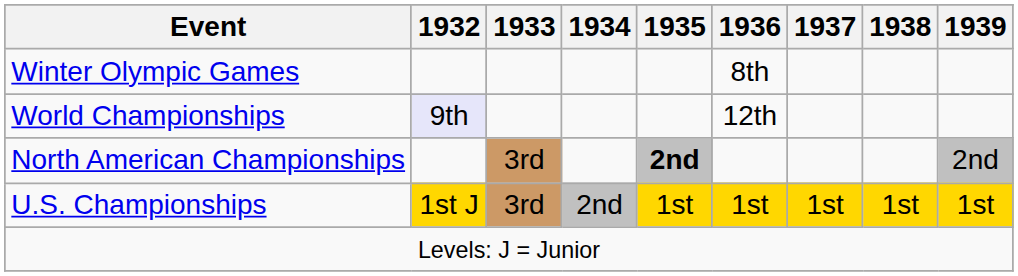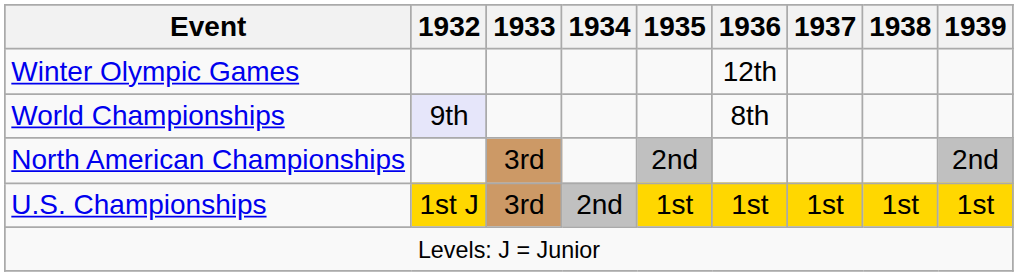(750, 71) 8th -> (750, 71) 12th
(750, 115) 12th -> (750, 115) 8th
(675, 159) bold -> (675, 159) normal
